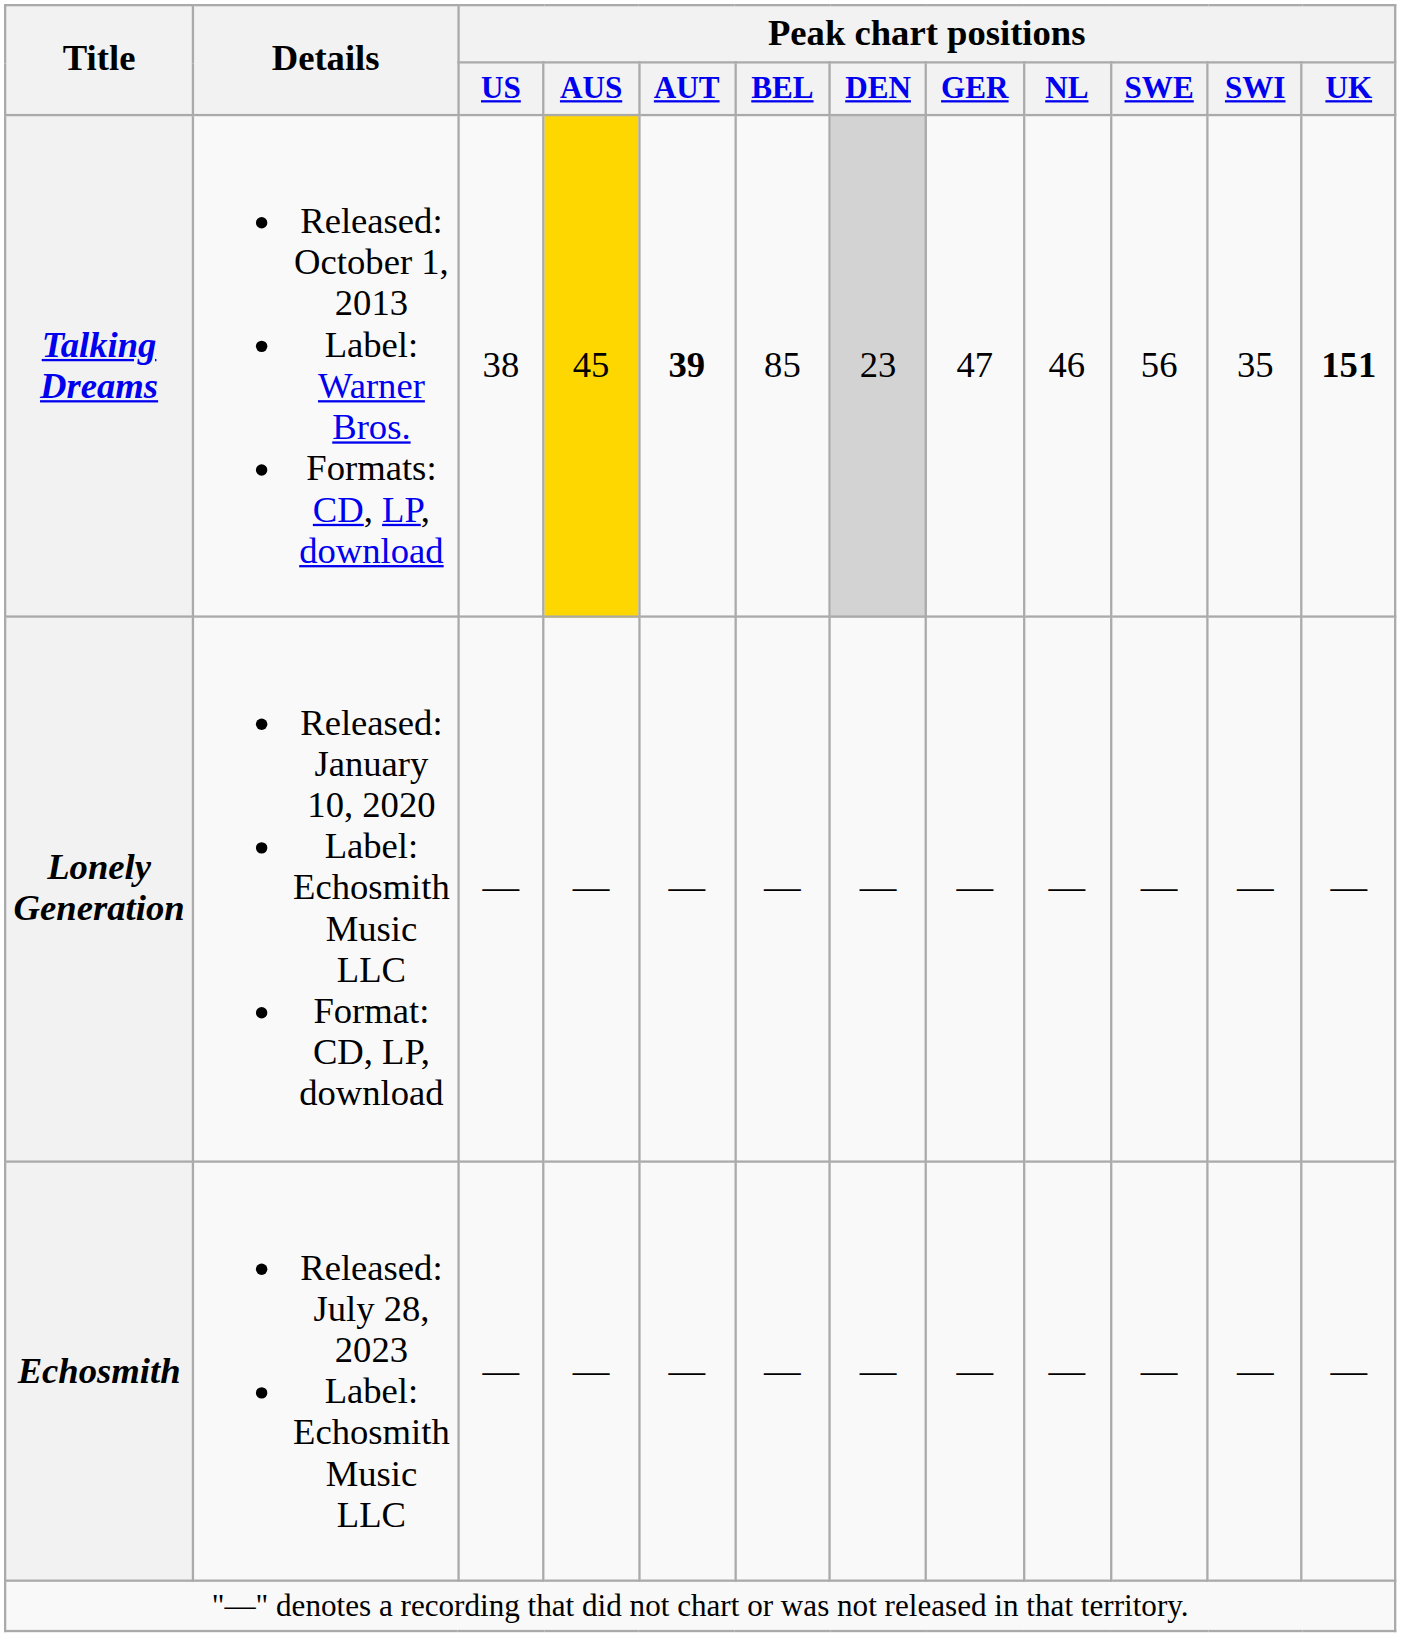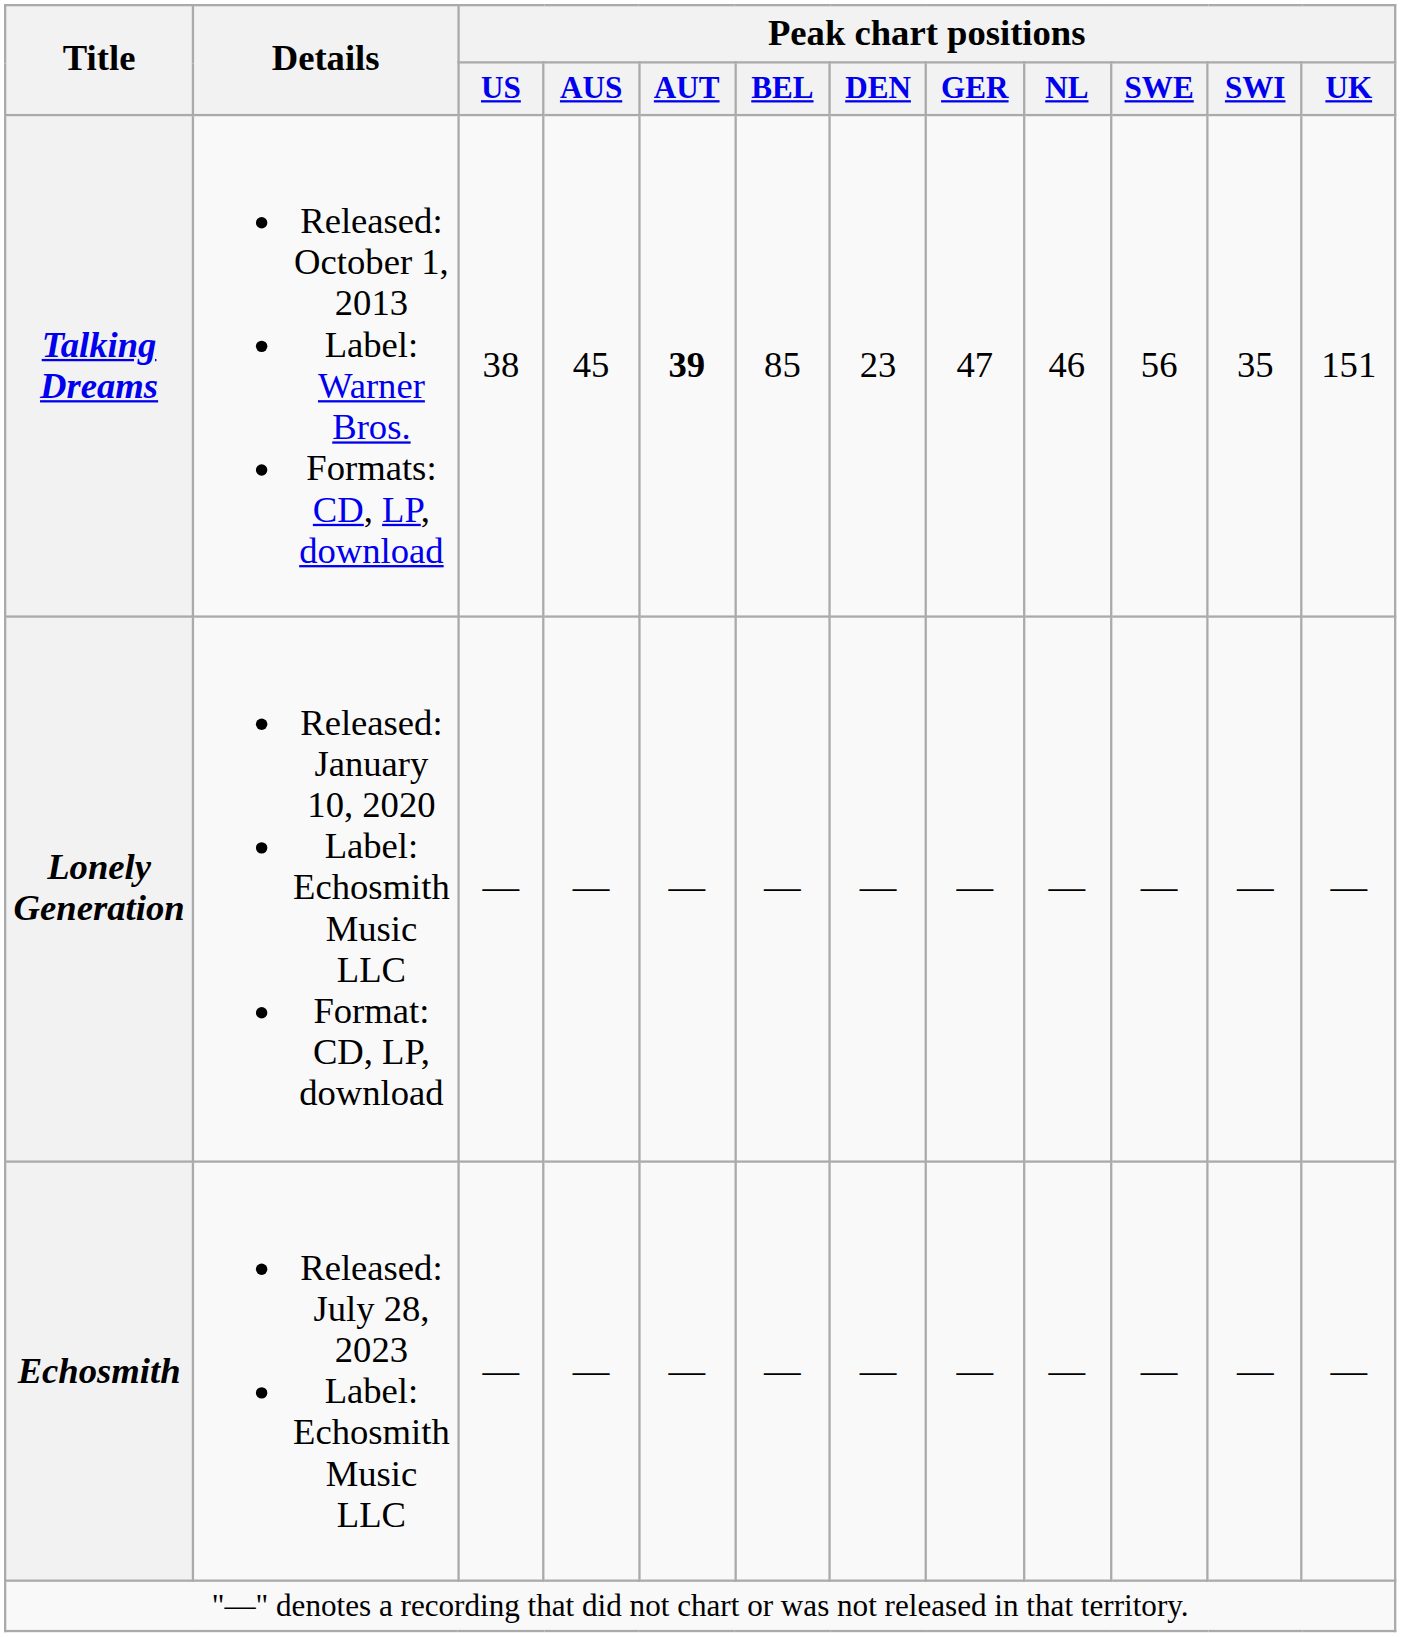(591, 365) gold background -> (591, 365) no background
(878, 365) lightgrey background -> (878, 365) no background
(1349, 365) bold -> (1349, 365) normal
